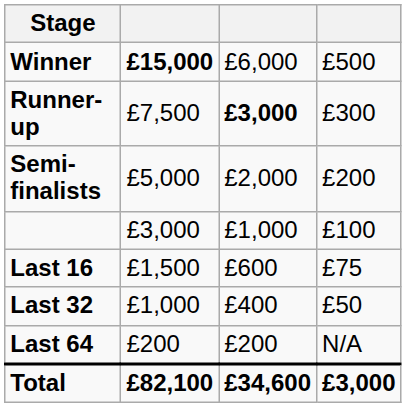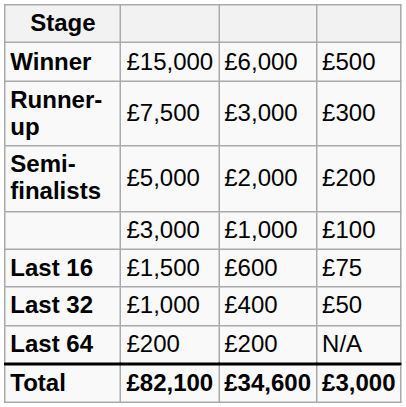(170, 61) bold -> (170, 61) normal
(261, 113) bold -> (261, 113) normal
